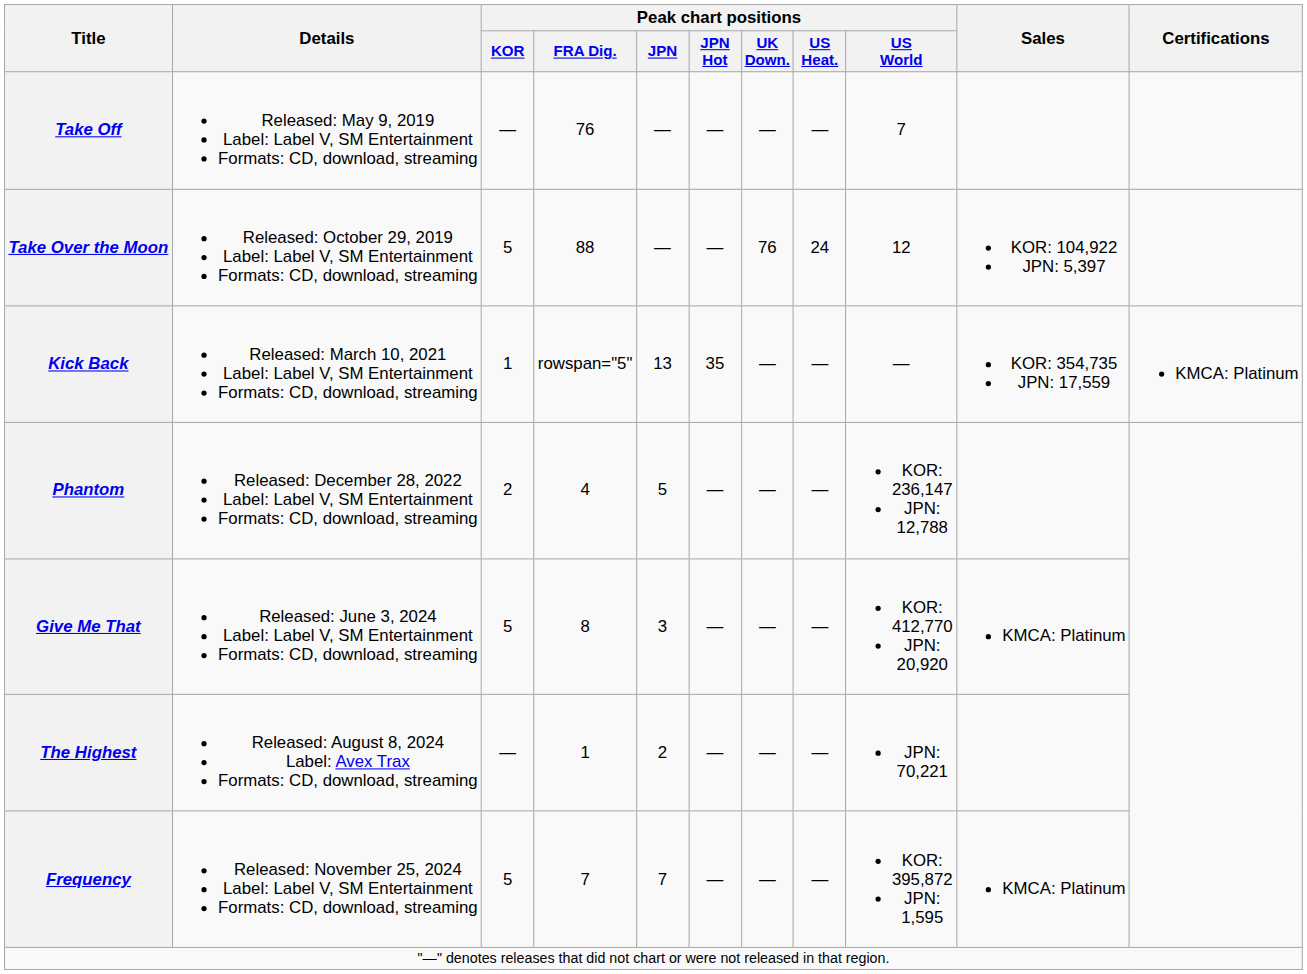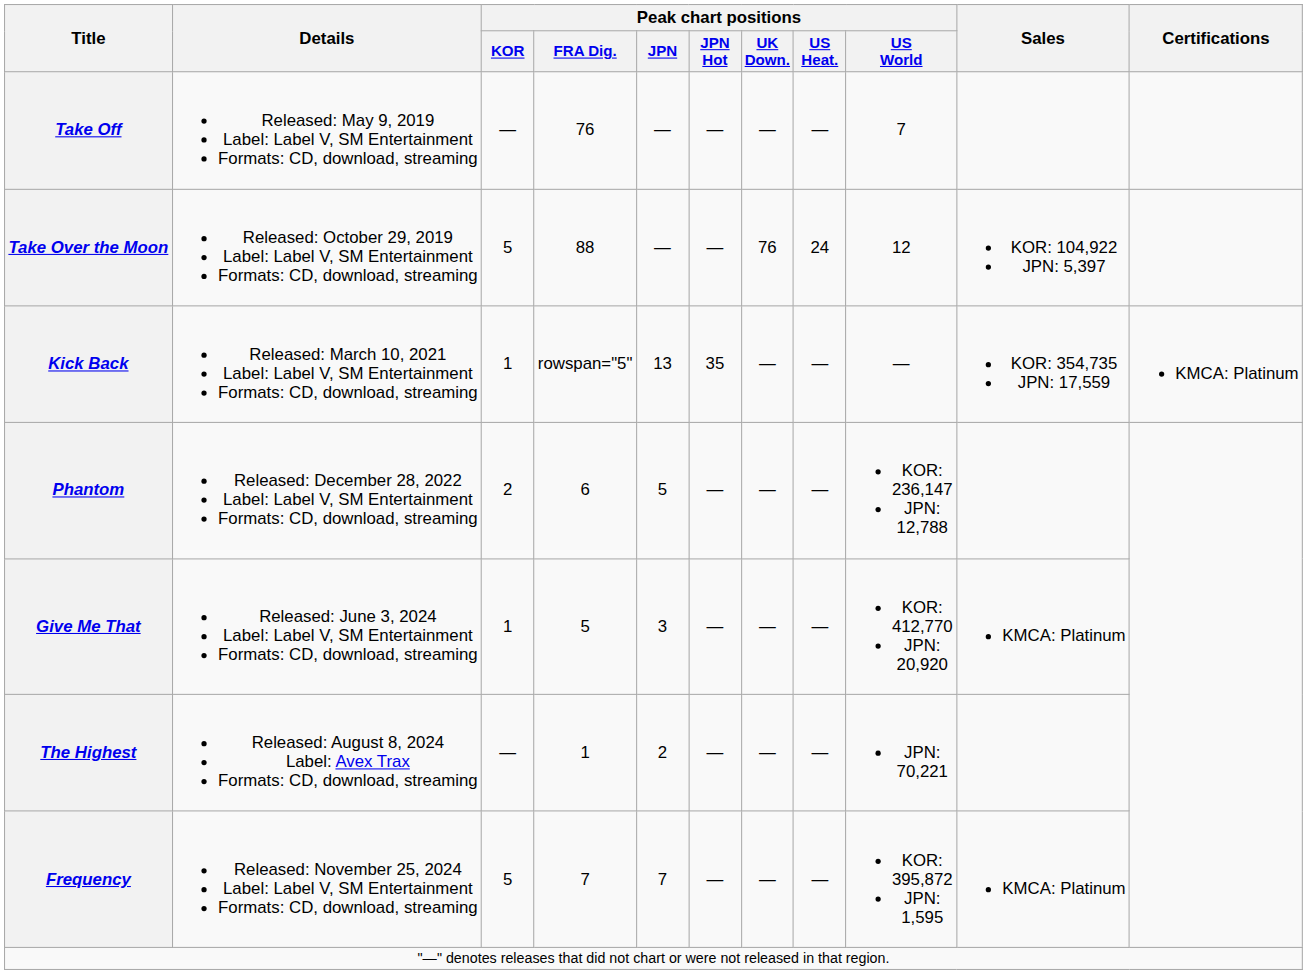(585, 490) 4 -> (585, 490) 6
(508, 626) 5 -> (508, 626) 1
(585, 626) 8 -> (585, 626) 5
